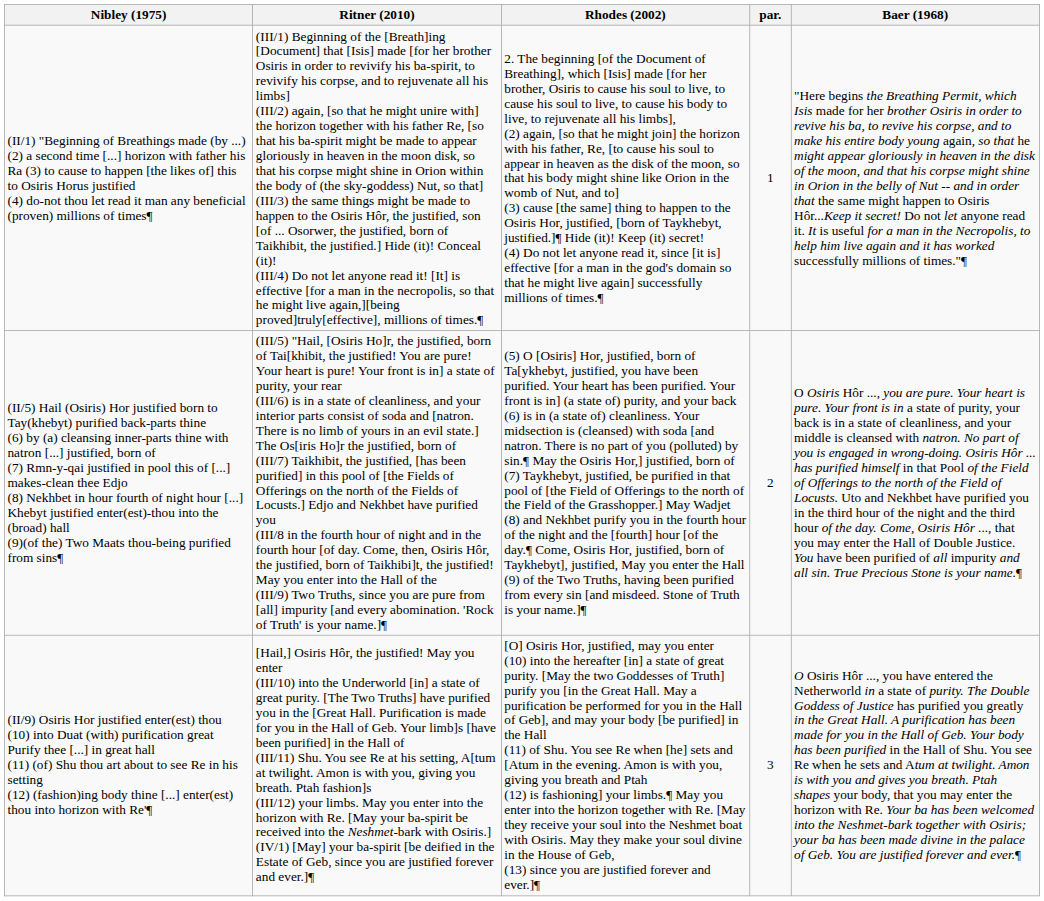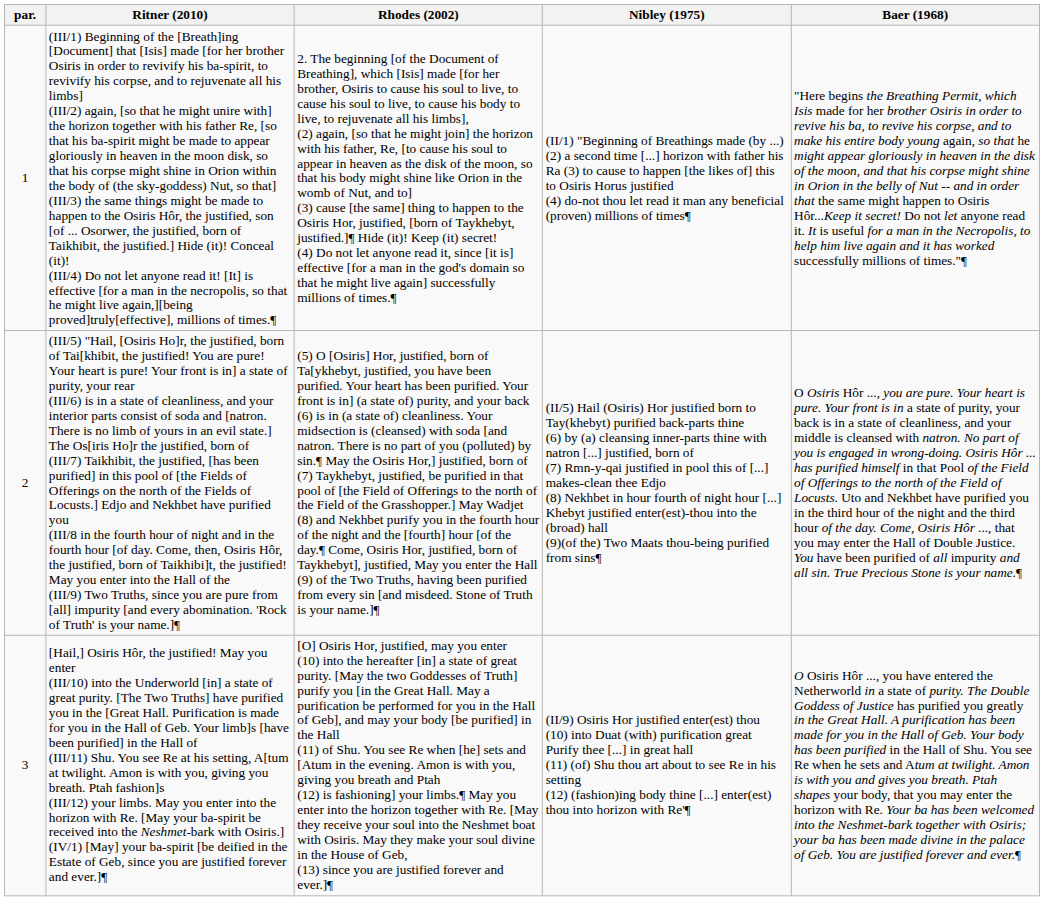columns swapped: (770, 15) <-> (129, 15)
